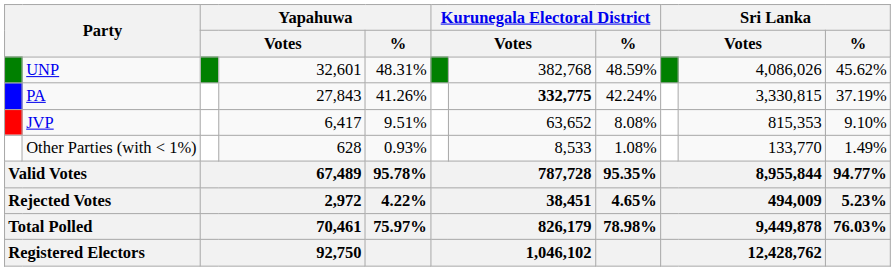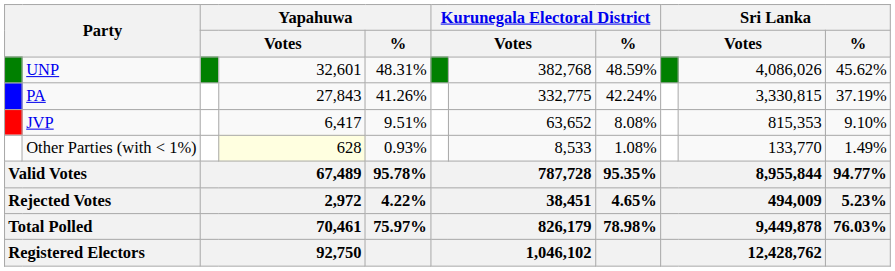(565, 95) bold -> (565, 95) normal
(349, 148) no background -> (349, 148) lightyellow background
